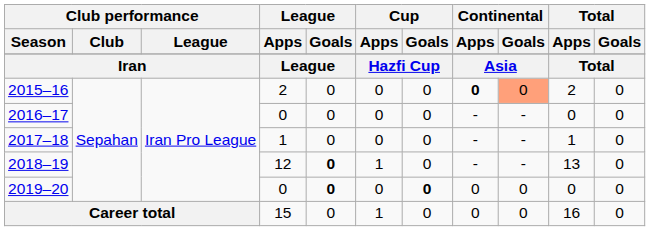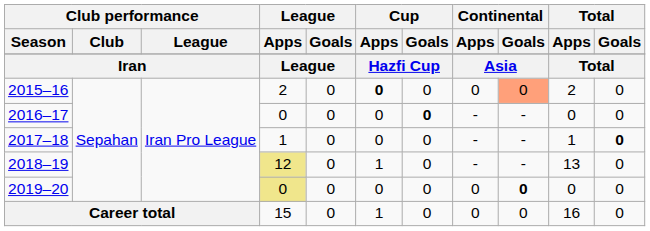(379, 90) normal -> (379, 90) bold
(475, 90) bold -> (475, 90) normal
(427, 115) normal -> (427, 115) bold
(620, 139) normal -> (620, 139) bold
(283, 164) no background -> (283, 164) khaki background
(331, 164) bold -> (331, 164) normal
(283, 189) no background -> (283, 189) khaki background
(331, 189) bold -> (331, 189) normal
(427, 189) bold -> (427, 189) normal
(523, 189) normal -> (523, 189) bold
